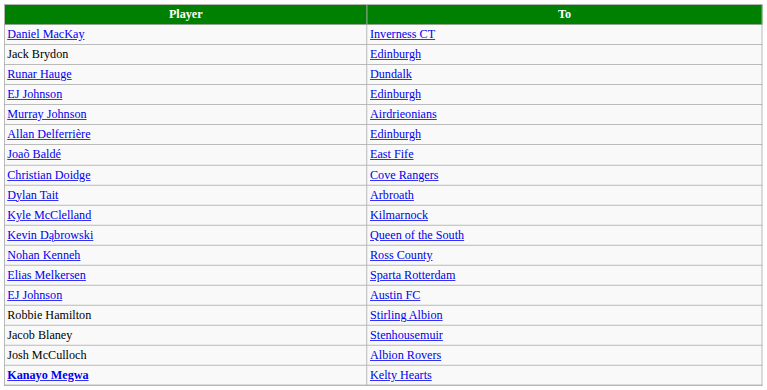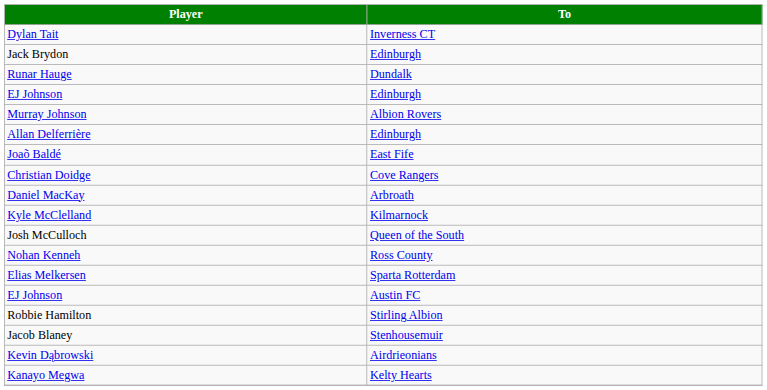(46, 34) Daniel MacKay -> (33, 34) Dylan Tait
(403, 114) Airdrieonians -> (406, 114) Albion Rovers
(33, 195) Dylan Tait -> (46, 195) Daniel MacKay
(50, 235) Kevin Dąbrowski -> (47, 235) Josh McCulloch
(47, 355) Josh McCulloch -> (50, 355) Kevin Dąbrowski
(406, 355) Albion Rovers -> (403, 355) Airdrieonians
(48, 375) bold -> (46, 375) normal
